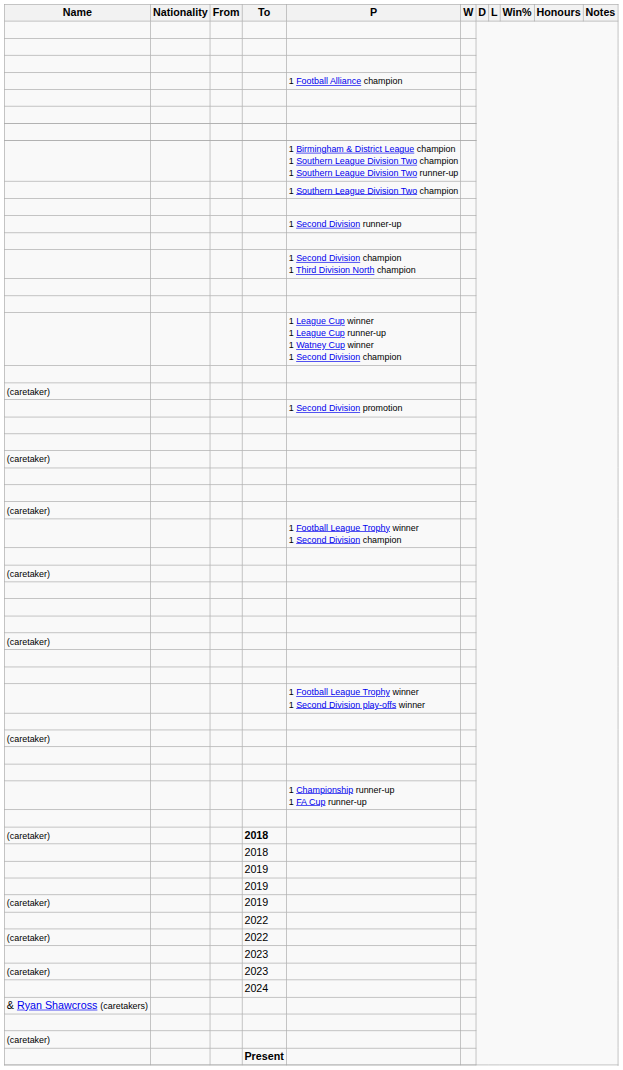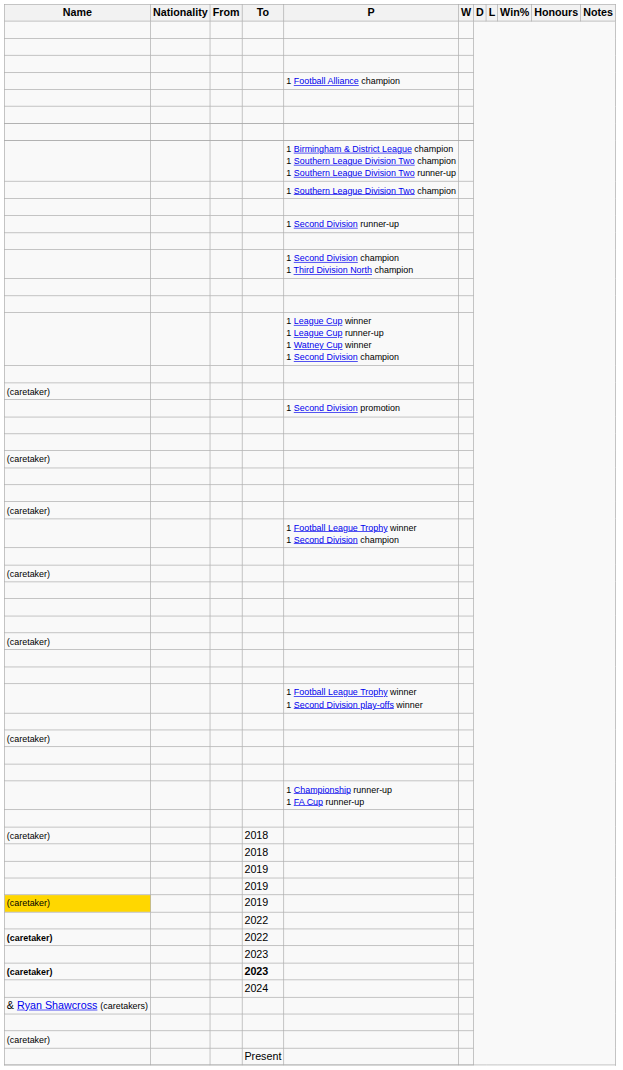(256, 835) bold -> (256, 835) normal
(28, 904) no background -> (28, 904) gold background
(28, 938) normal -> (30, 937) bold
(28, 972) normal -> (30, 971) bold
(256, 971) normal -> (256, 971) bold
(264, 1056) bold -> (263, 1056) normal
